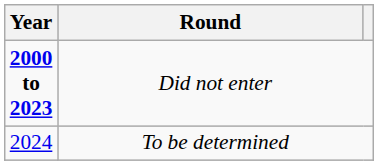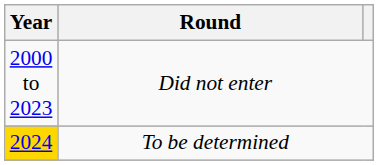(31, 82) bold -> (31, 82) normal
(31, 143) no background -> (31, 143) gold background
